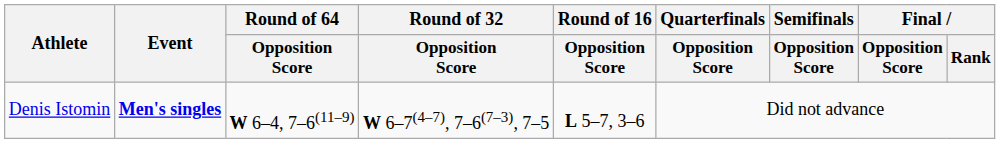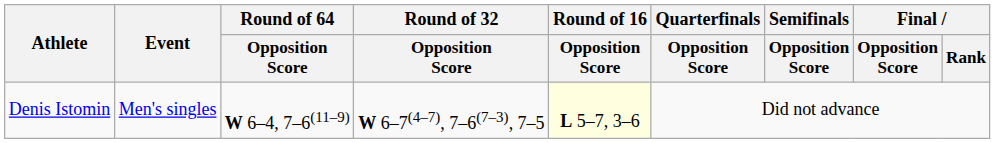(170, 110) bold -> (168, 110) normal
(605, 121) no background -> (600, 121) lightyellow background
